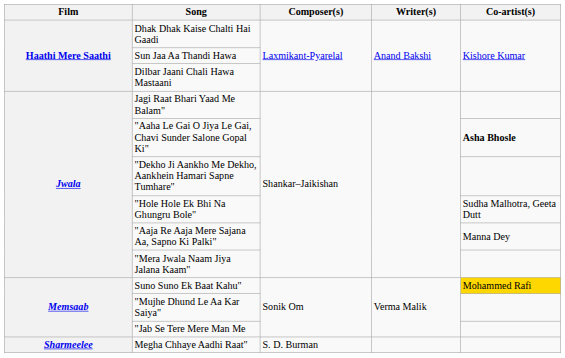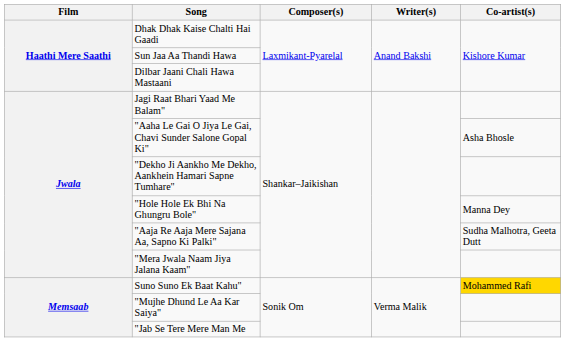(489, 137) bold -> (488, 137) normal
(509, 209) Sudha Malhotra, Geeta Dutt -> (486, 209) Manna Dey
(486, 236) Manna Dey -> (509, 236) Sudha Malhotra, Geeta Dutt
- row: (191, 345)
